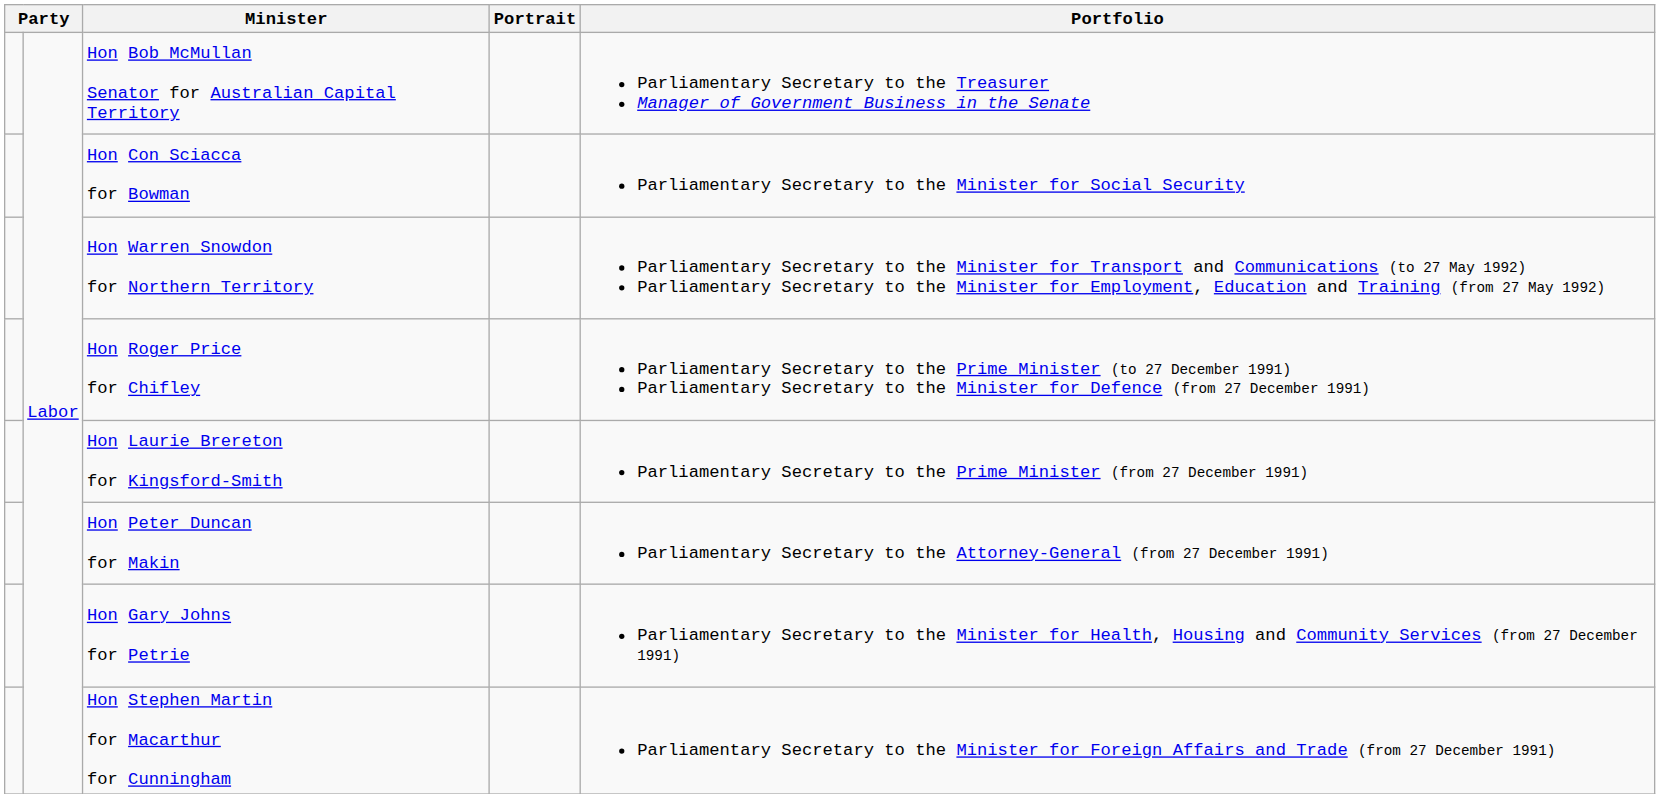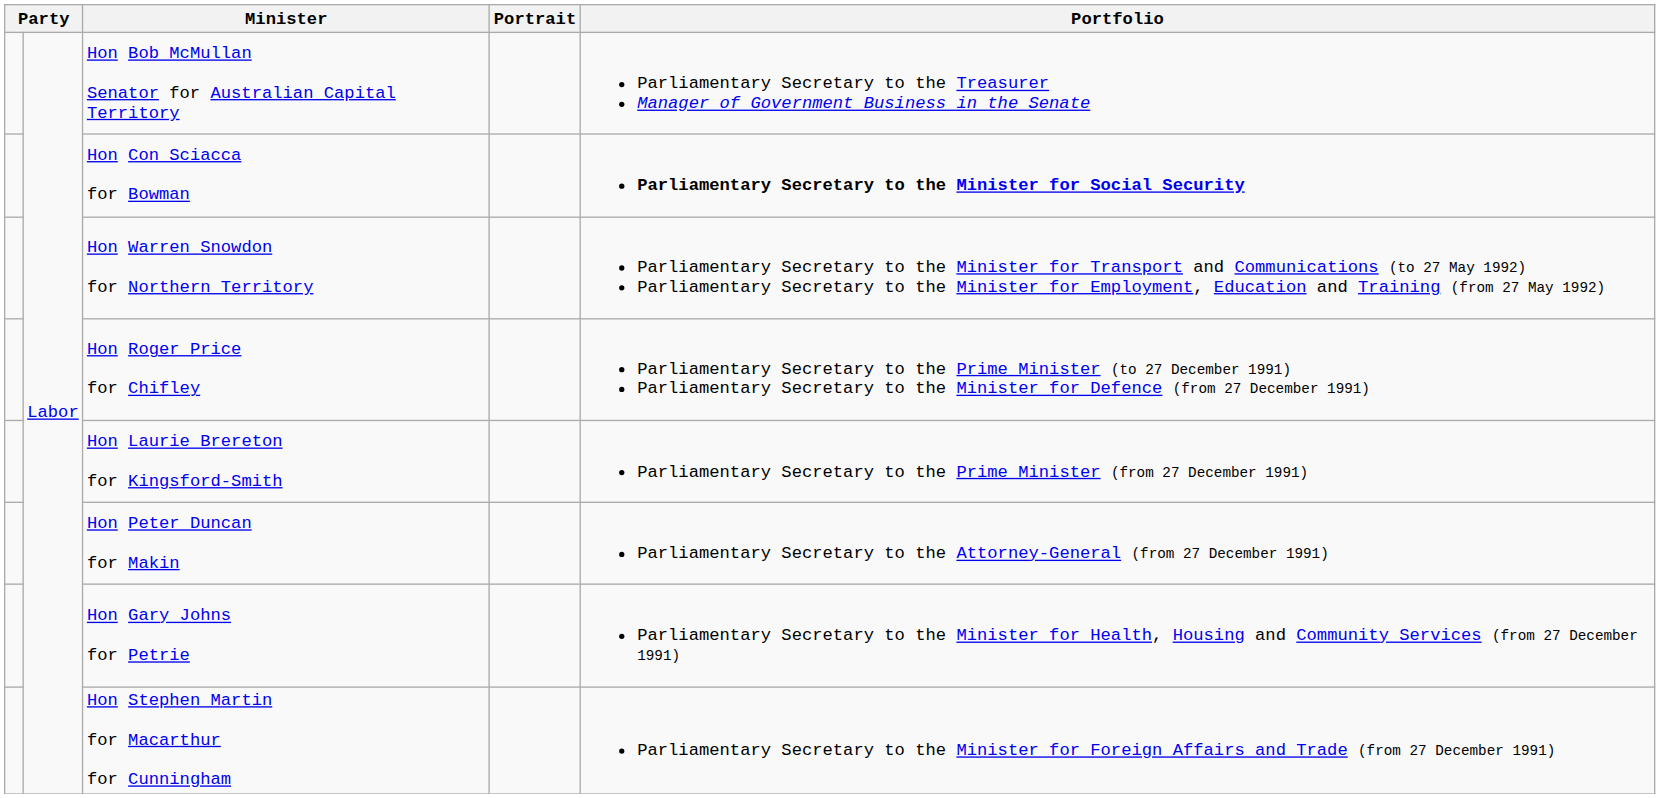(1117, 185) normal -> (1117, 185) bold
